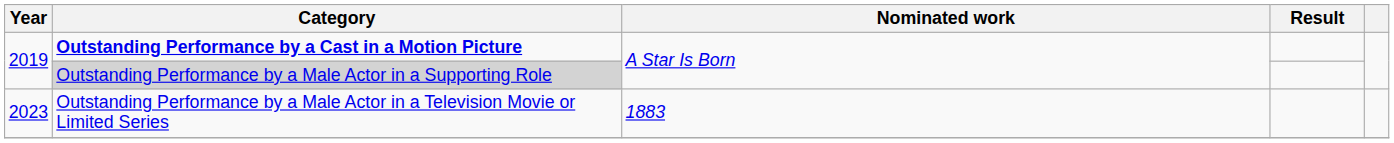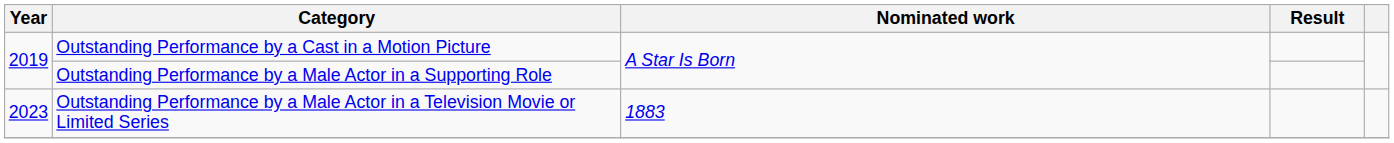(289, 46) bold -> (274, 46) normal
(304, 74) lightgrey background -> (304, 74) no background
